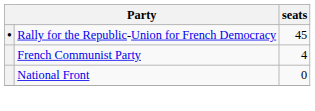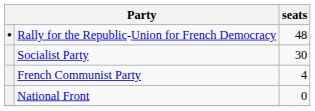(301, 35) 45 -> (301, 35) 48
+ row: (53, 55)
